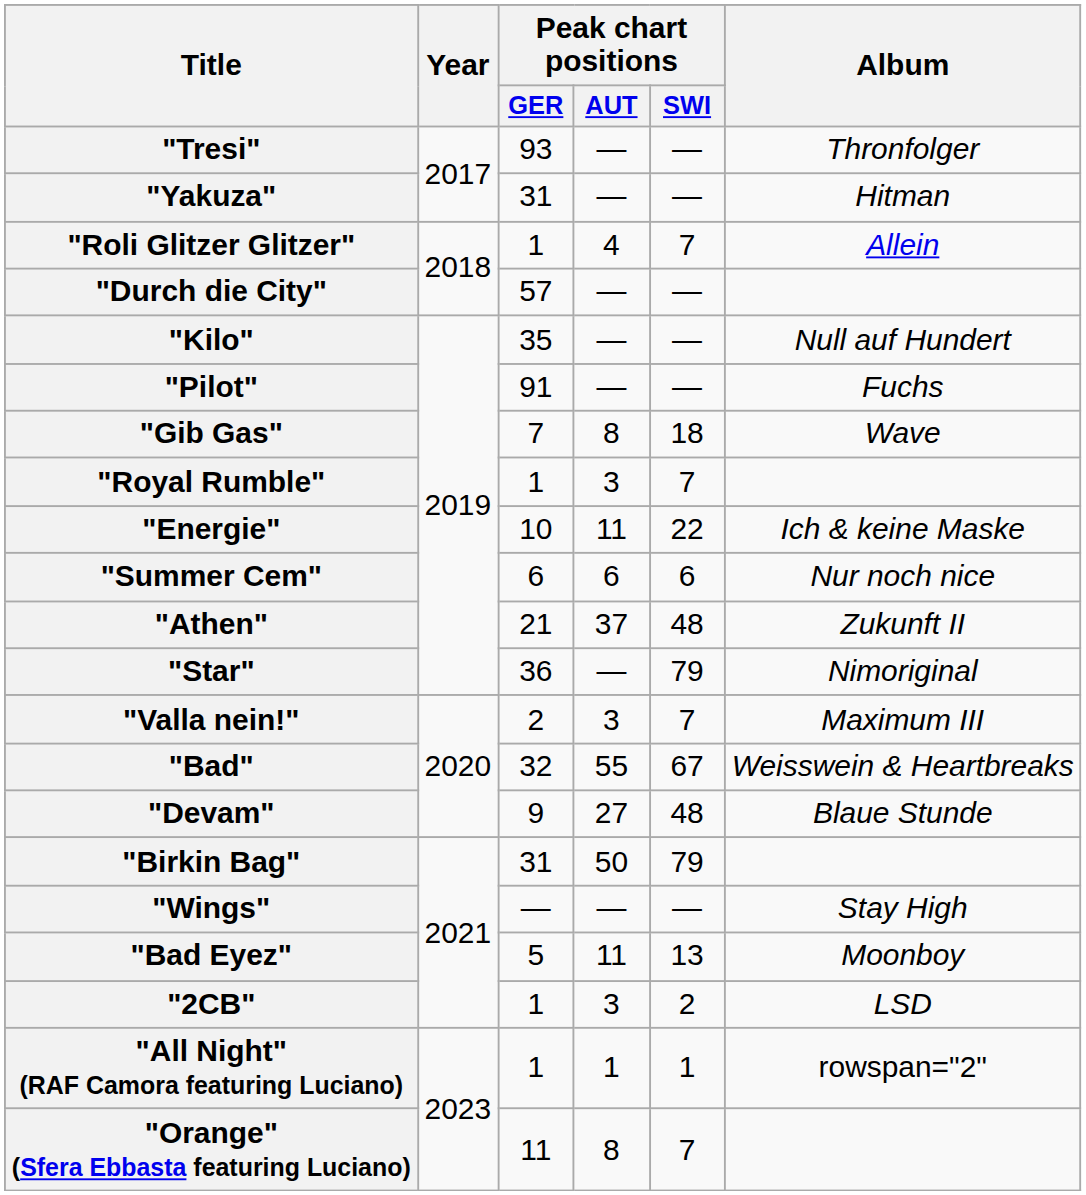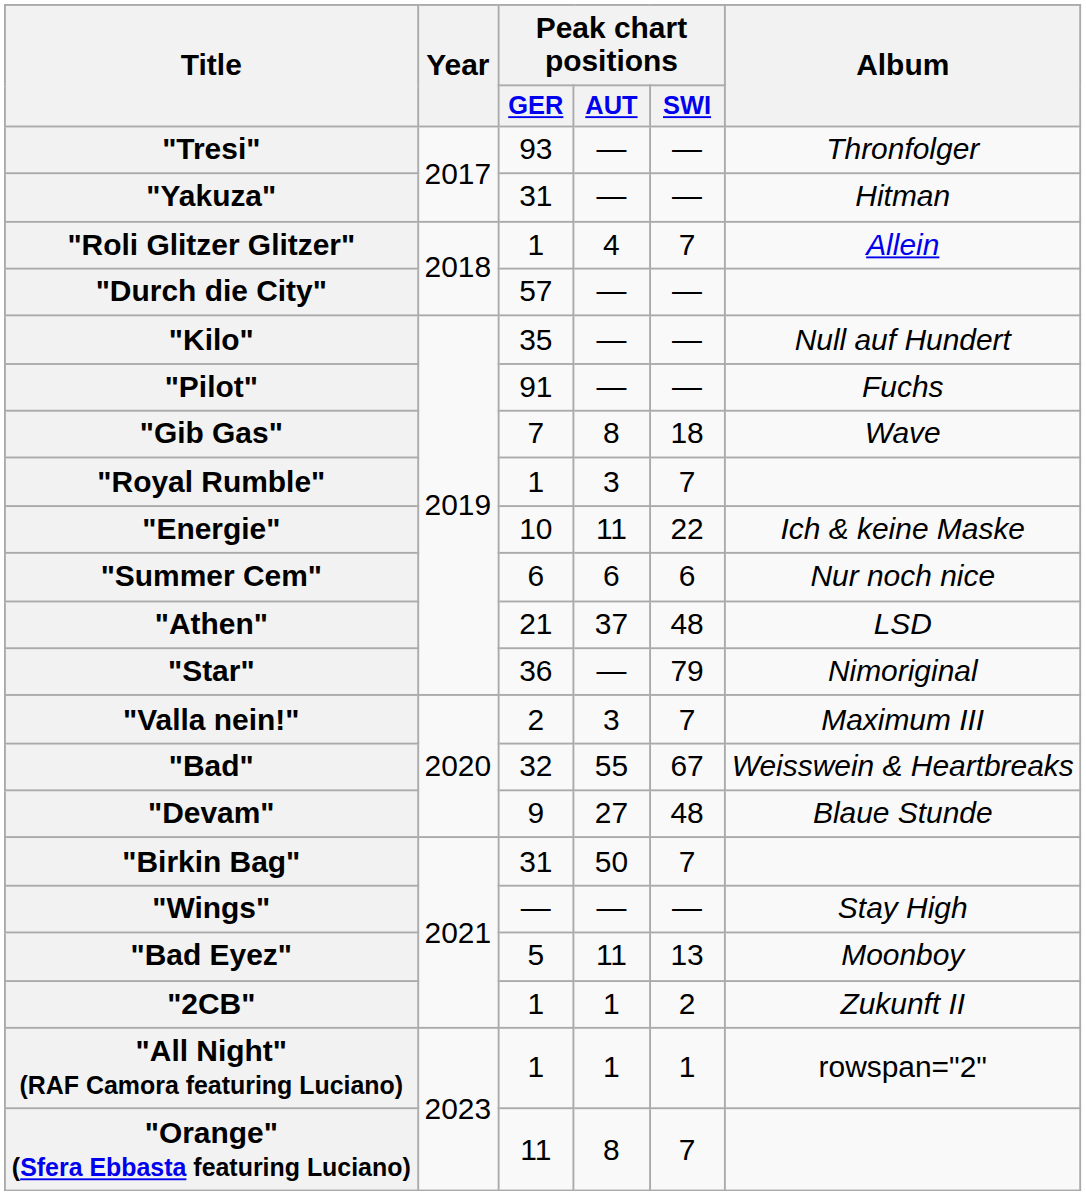(903, 623) Zukunft II -> (903, 623) LSD
(687, 861) 79 -> (687, 861) 7
(611, 1003) 3 -> (611, 1003) 1
(903, 1003) LSD -> (903, 1003) Zukunft II
